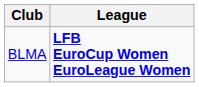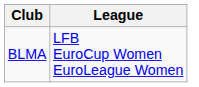(122, 54) bold -> (118, 54) normal
